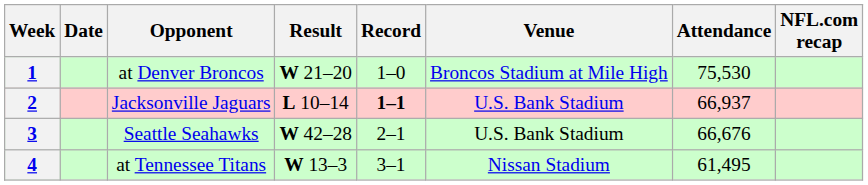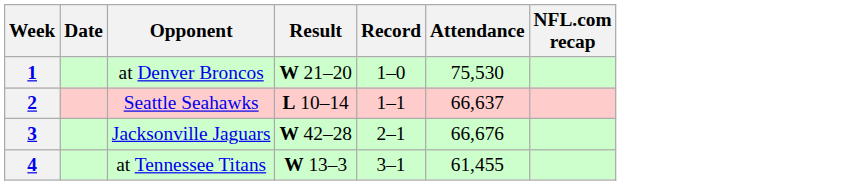- column: (549, 30)
(191, 103) Jacksonville Jaguars -> (191, 103) Seattle Seahawks
(391, 103) bold -> (391, 103) normal
(724, 103) 66,937 -> (477, 103) 66,637
(191, 133) Seattle Seahawks -> (191, 133) Jacksonville Jaguars
(724, 164) 61,495 -> (477, 164) 61,455
